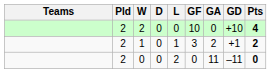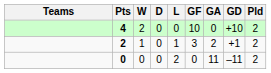columns swapped: (123, 12) <-> (255, 12)
